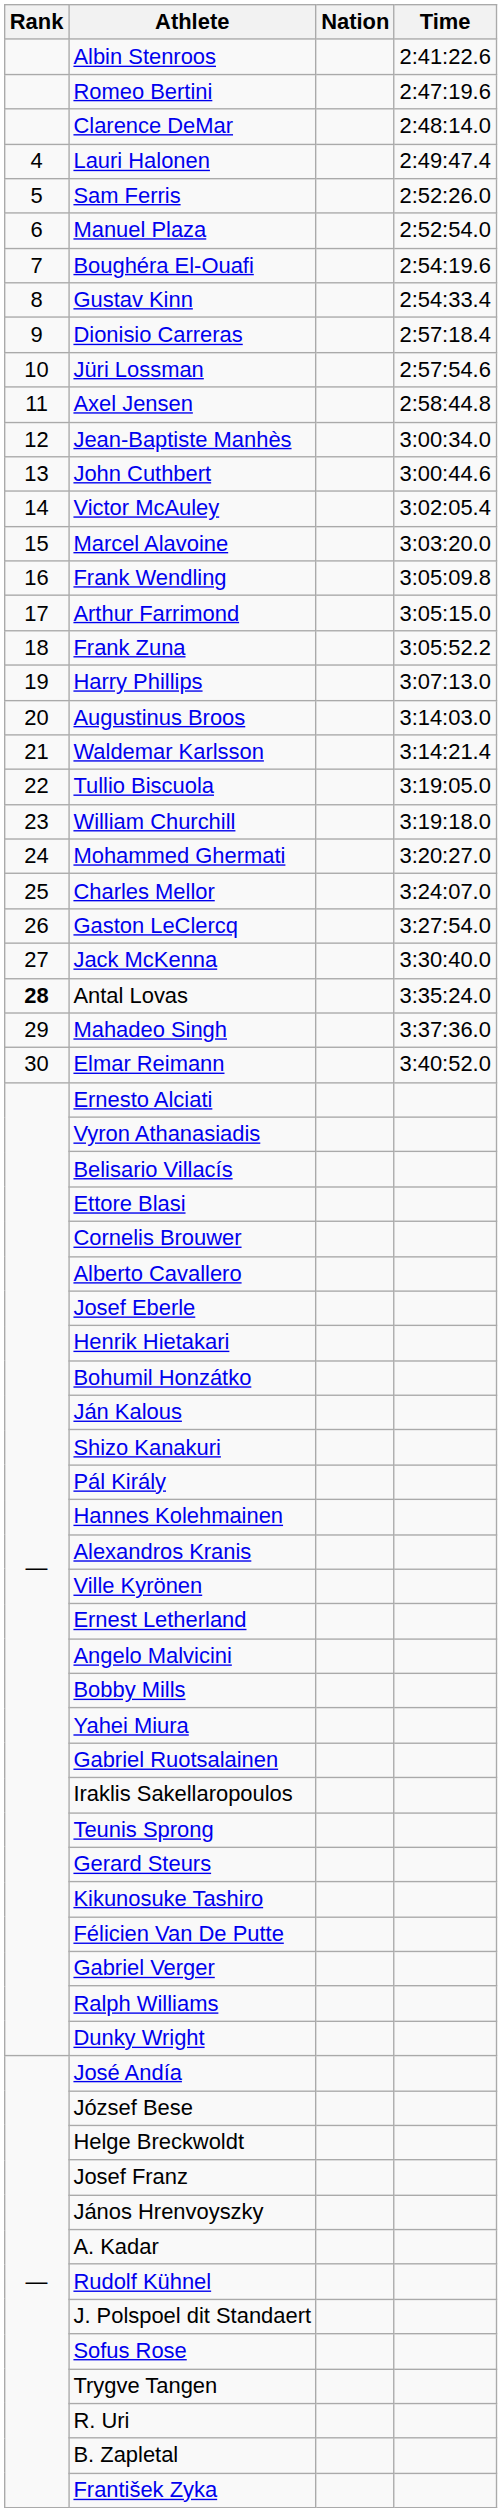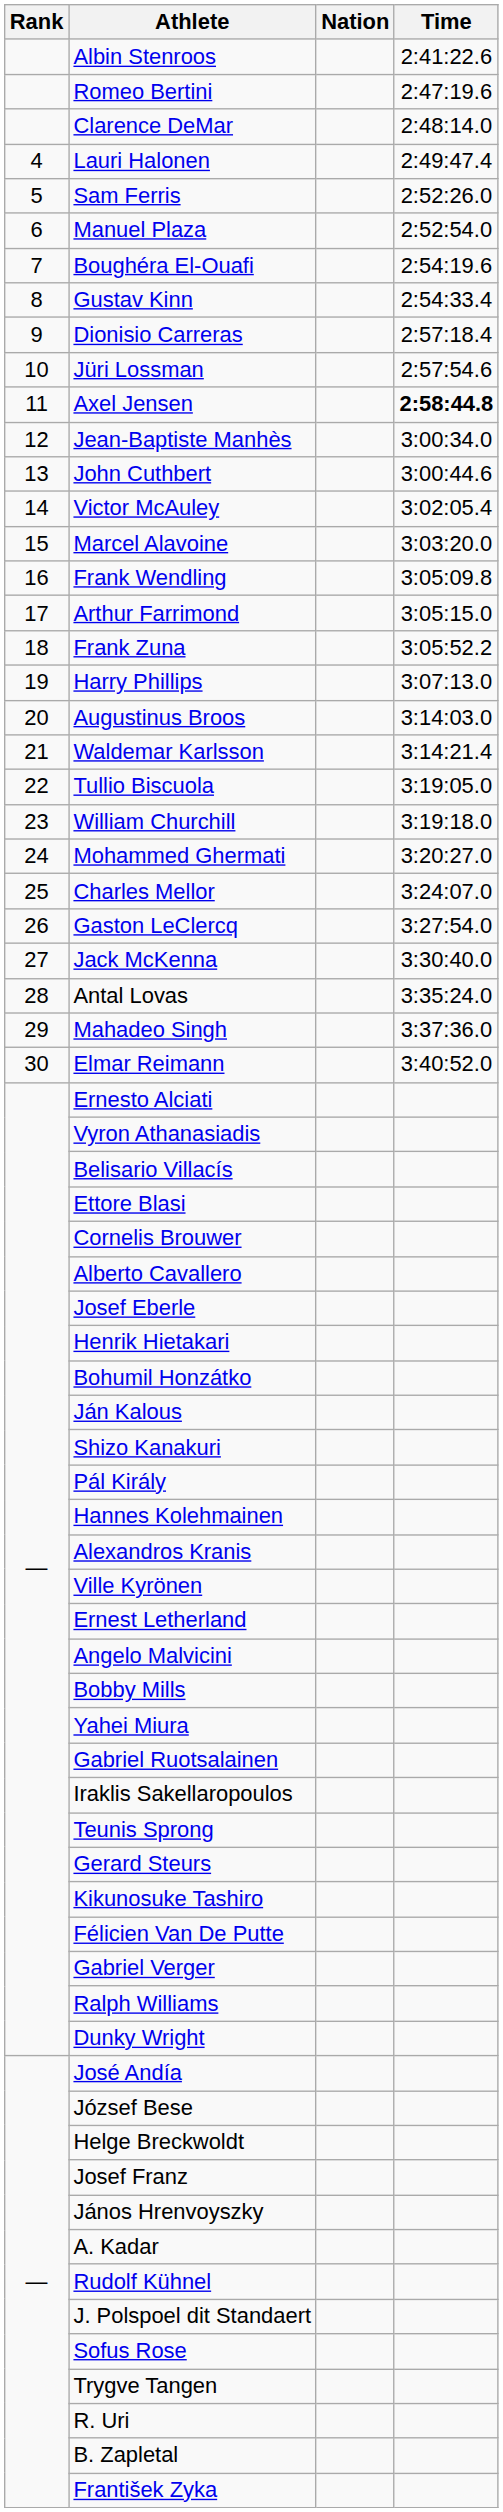(445, 404) normal -> (446, 404) bold
(37, 995) bold -> (37, 995) normal
